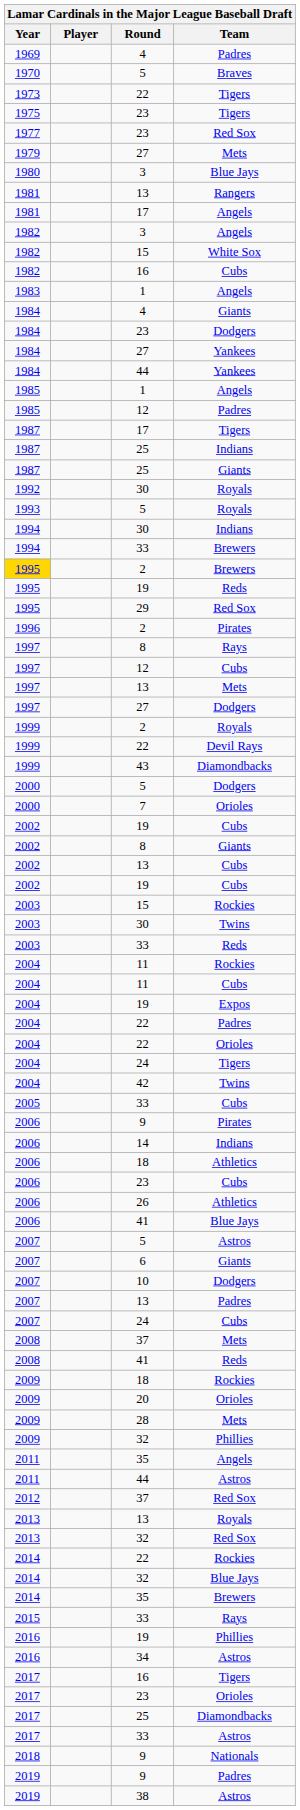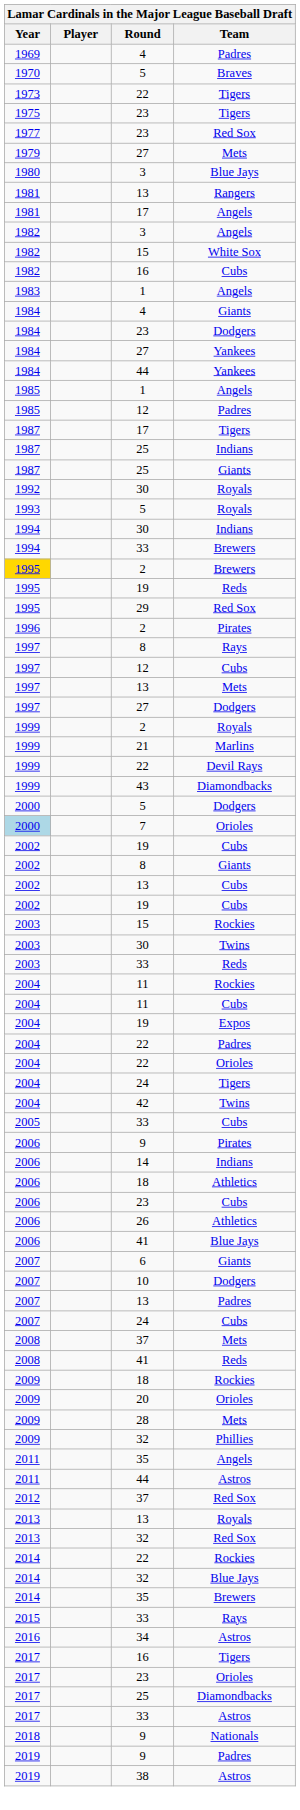+ row: (143, 746)
(27, 806) no background -> (27, 825) lightblue background
- row: (143, 1241)
- row: (143, 1637)
